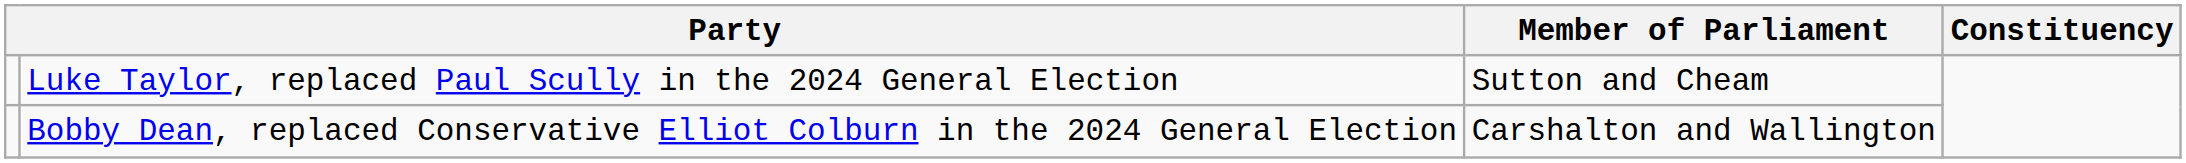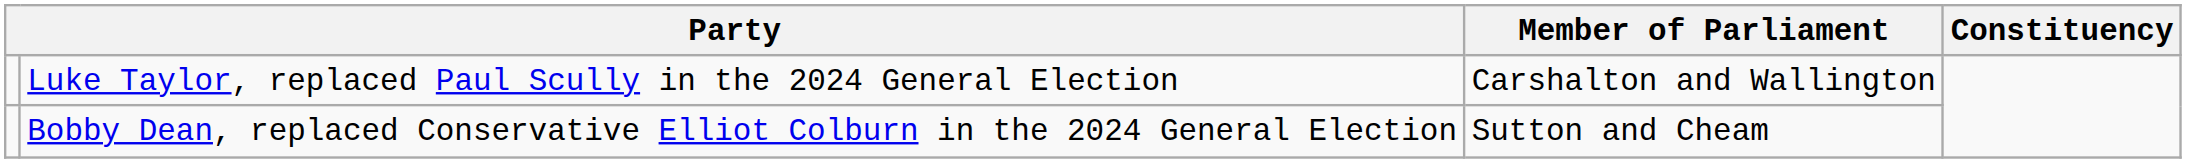(1620, 81) Sutton and Cheam -> (1704, 81) Carshalton and Wallington
(1704, 131) Carshalton and Wallington -> (1620, 131) Sutton and Cheam
